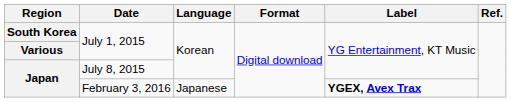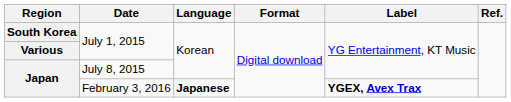(202, 87) normal -> (203, 87) bold
